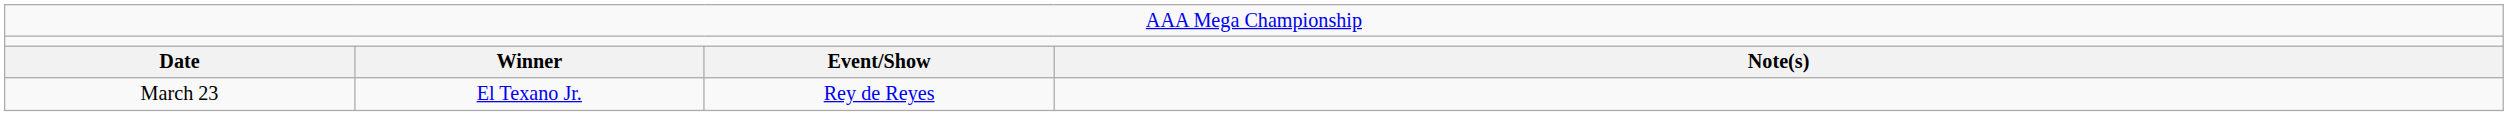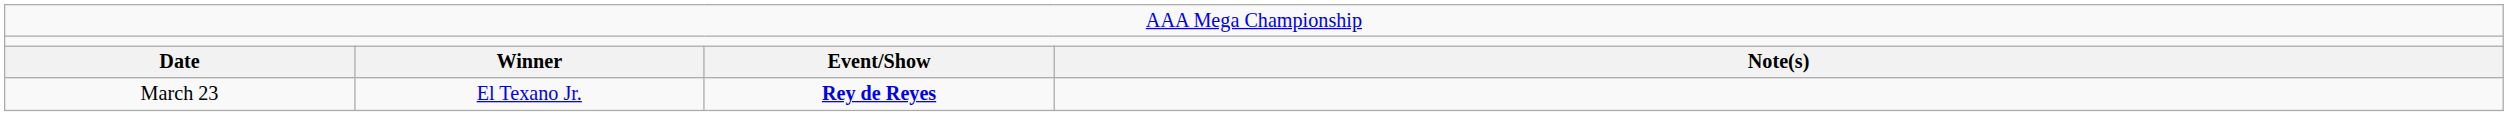(879, 93) normal -> (879, 93) bold
